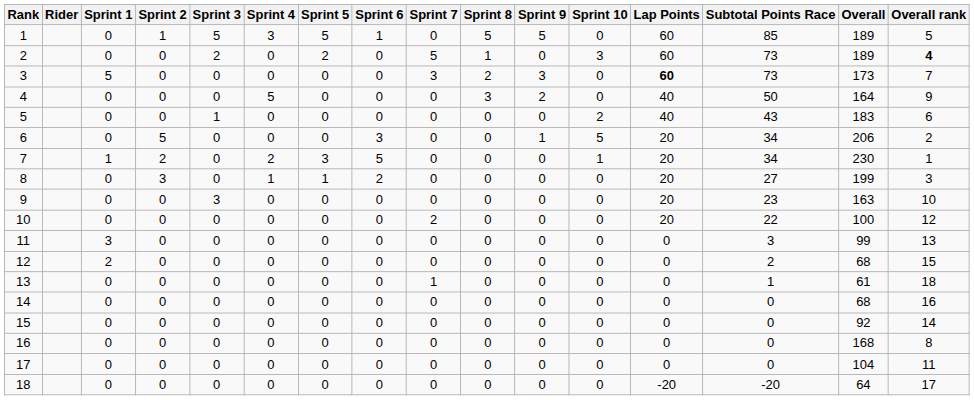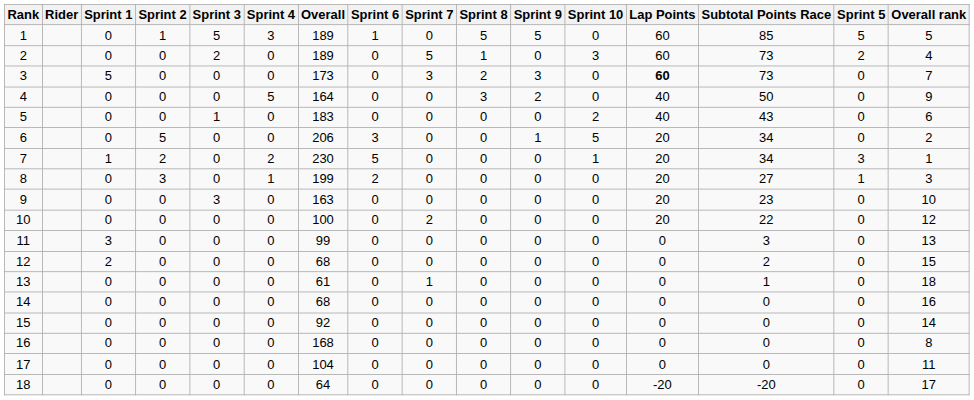columns swapped: (325, 14) <-> (863, 14)
(929, 55) bold -> (929, 55) normal
